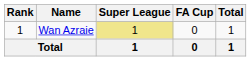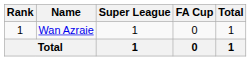(135, 30) khaki background -> (135, 30) no background
